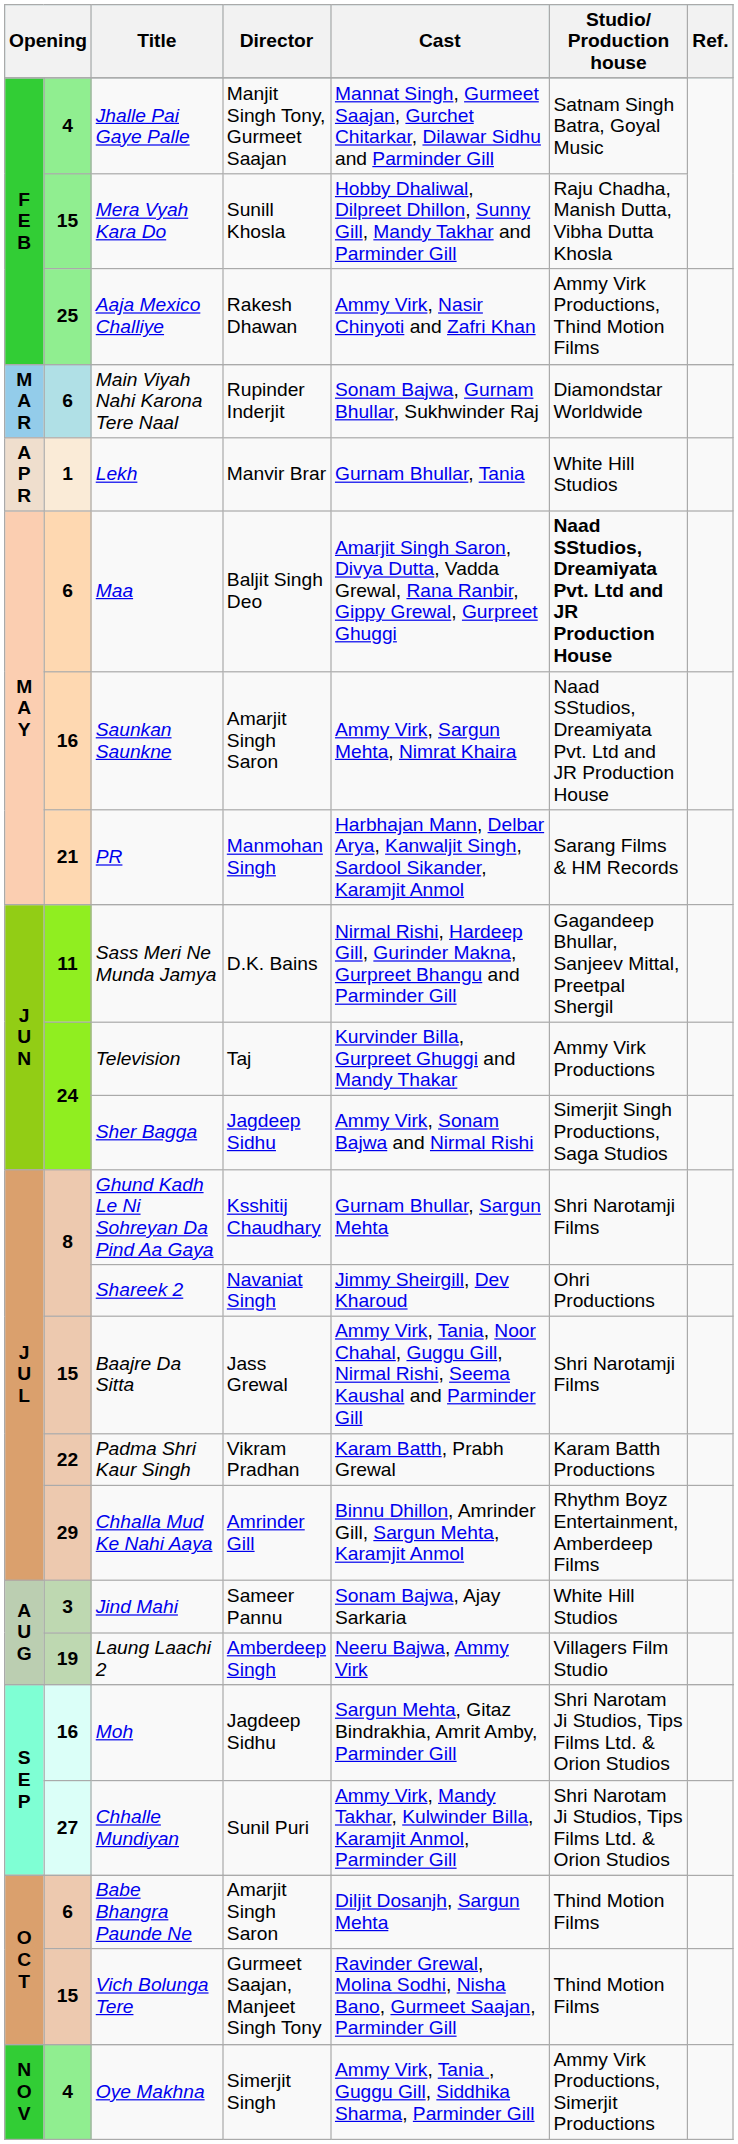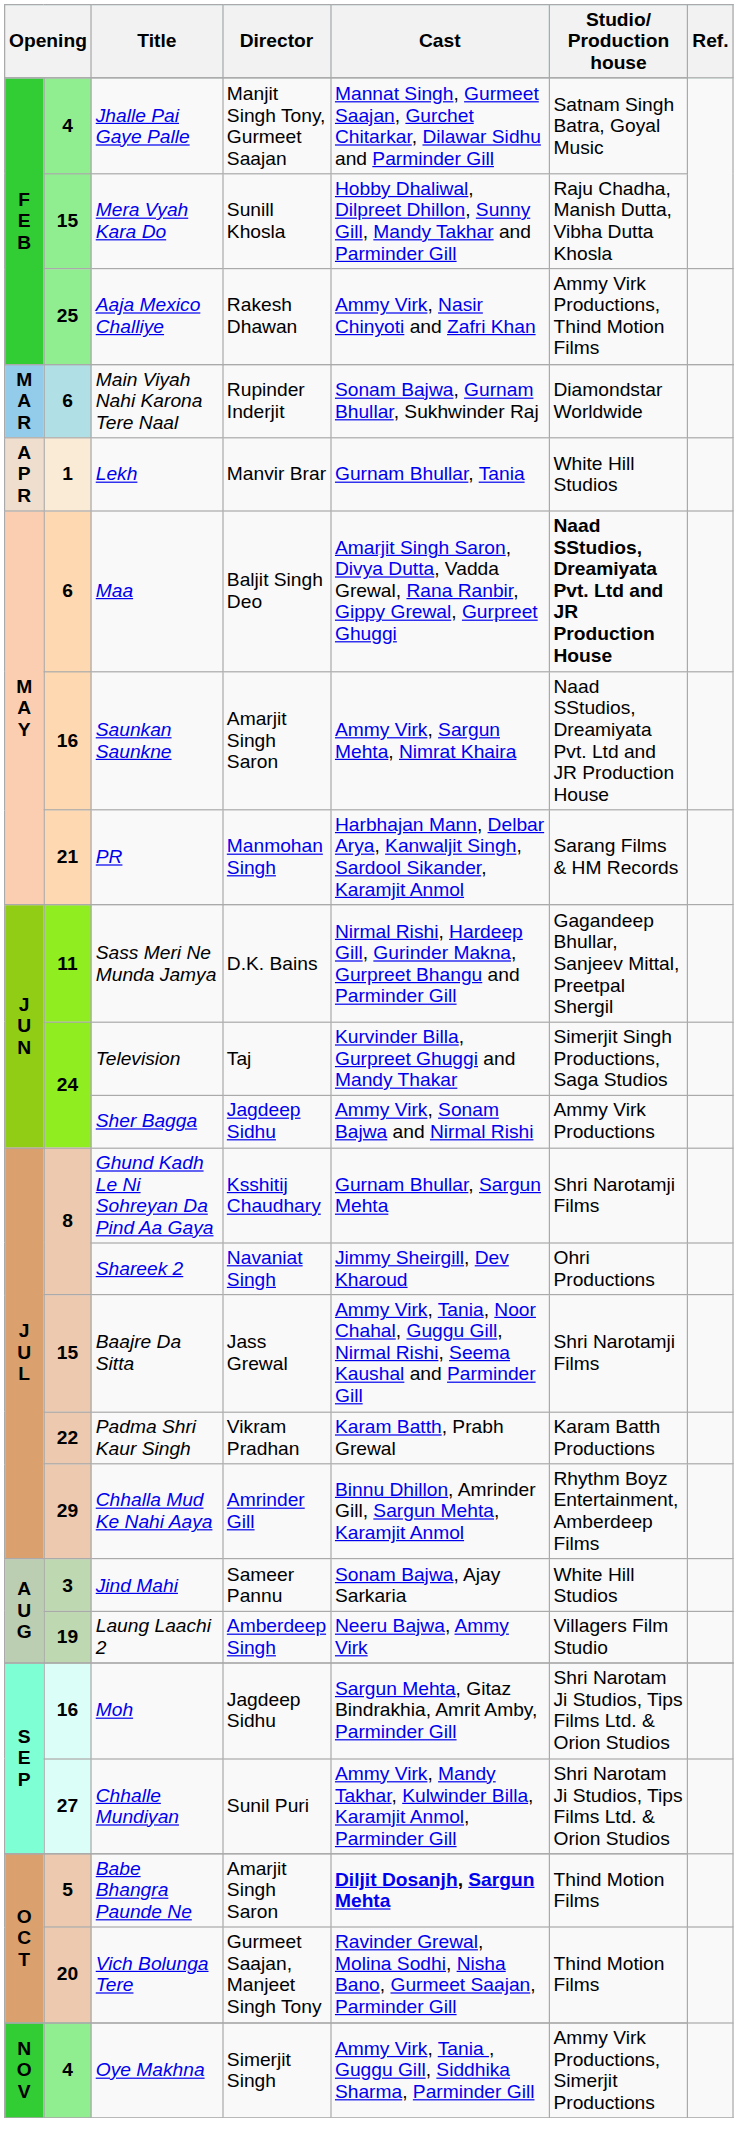(604, 1058) Ammy Virk Productions -> (613, 1058) Simerjit Singh Productions, Saga Studios
(613, 1132) Simerjit Singh Productions, Saga Studios -> (604, 1121) Ammy Virk Productions
(68, 1911) 6 -> (68, 1890) 5
(427, 1911) normal -> (435, 1890) bold
(68, 1996) 15 -> (68, 1974) 20
